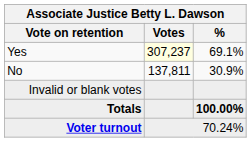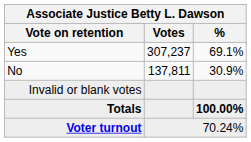(169, 52) lightyellow background -> (169, 52) no background
